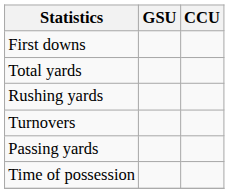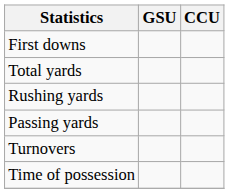rows swapped: (53, 148) <-> (42, 122)
